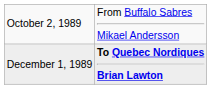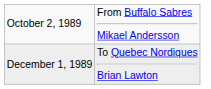(151, 64) bold -> (147, 64) normal
